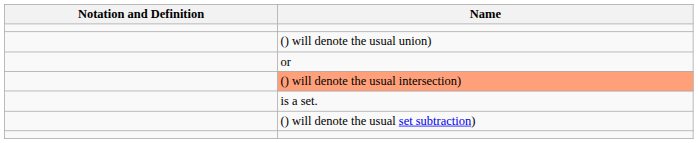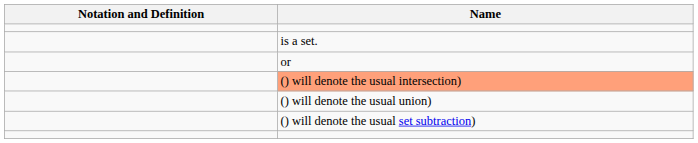(356, 41) () will denote the usual union) -> (299, 41) is a set.
(299, 101) is a set. -> (356, 101) () will denote the usual union)
